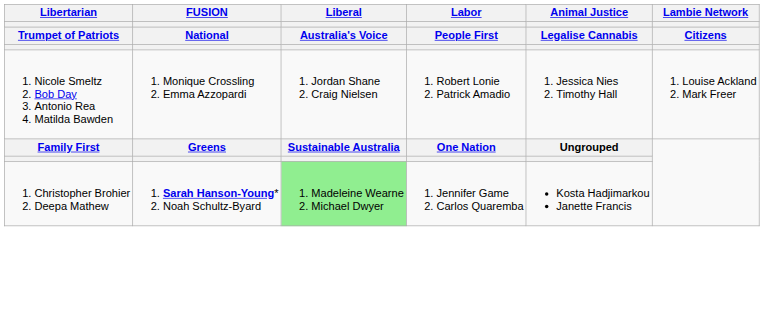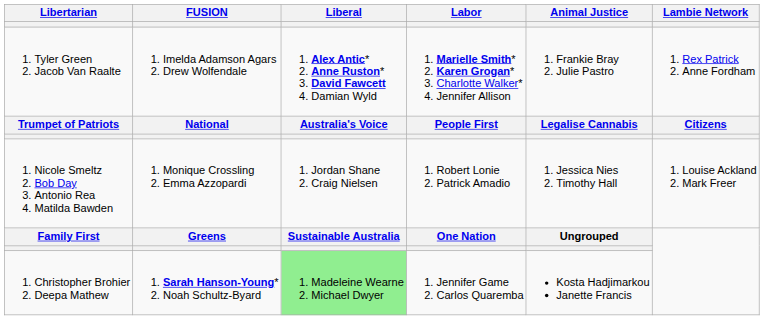+ row: (69, 65)
